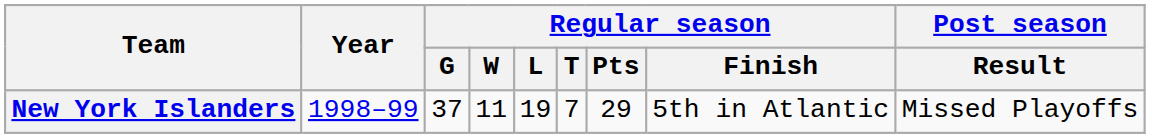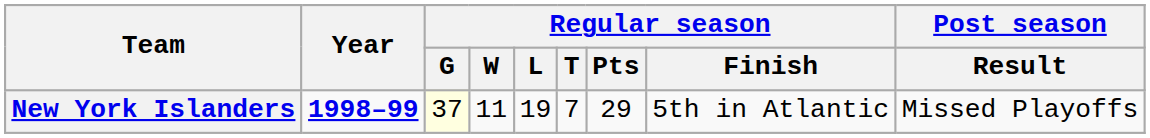(363, 112) normal -> (363, 112) bold
(447, 112) no background -> (447, 112) lightyellow background
